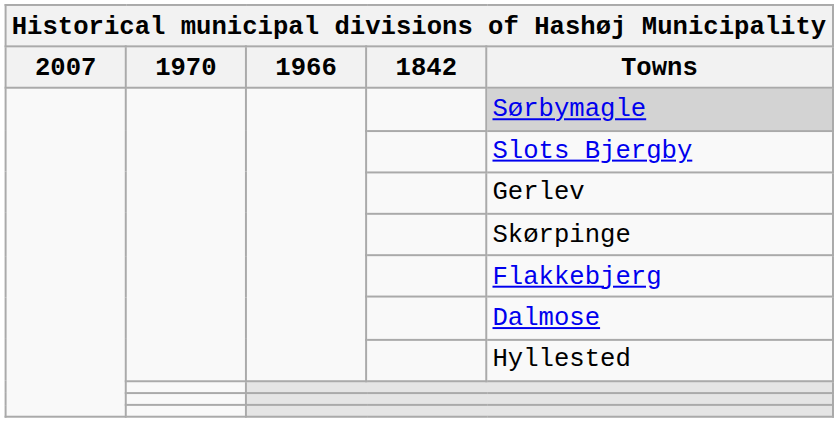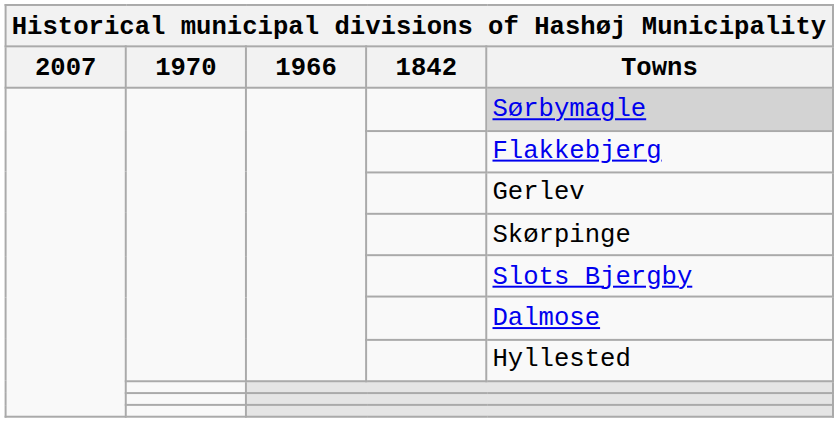(592, 151) Slots Bjergby -> (577, 151) Flakkebjerg
(577, 276) Flakkebjerg -> (592, 276) Slots Bjergby
